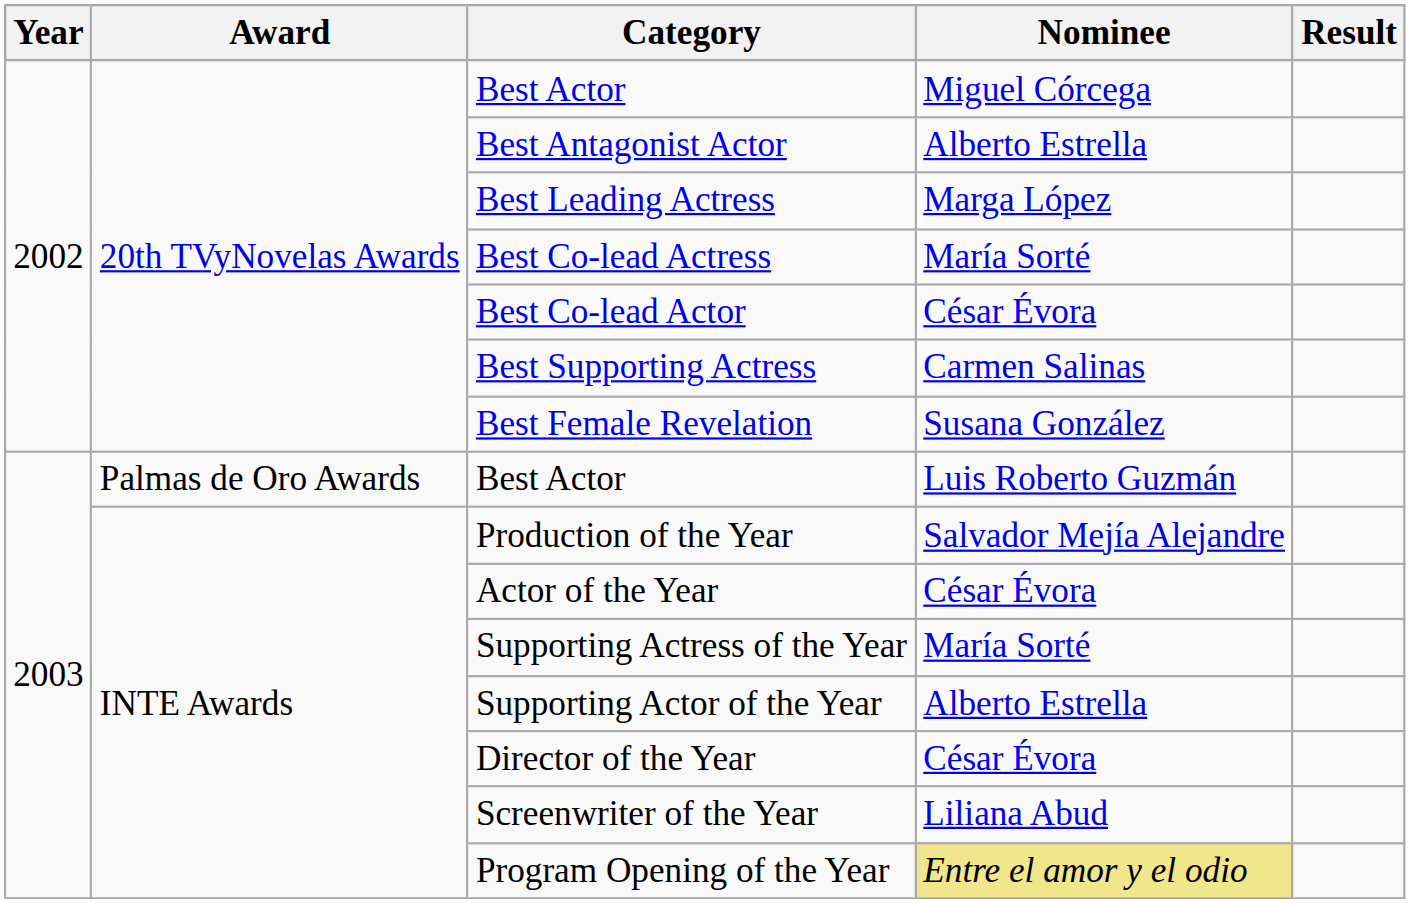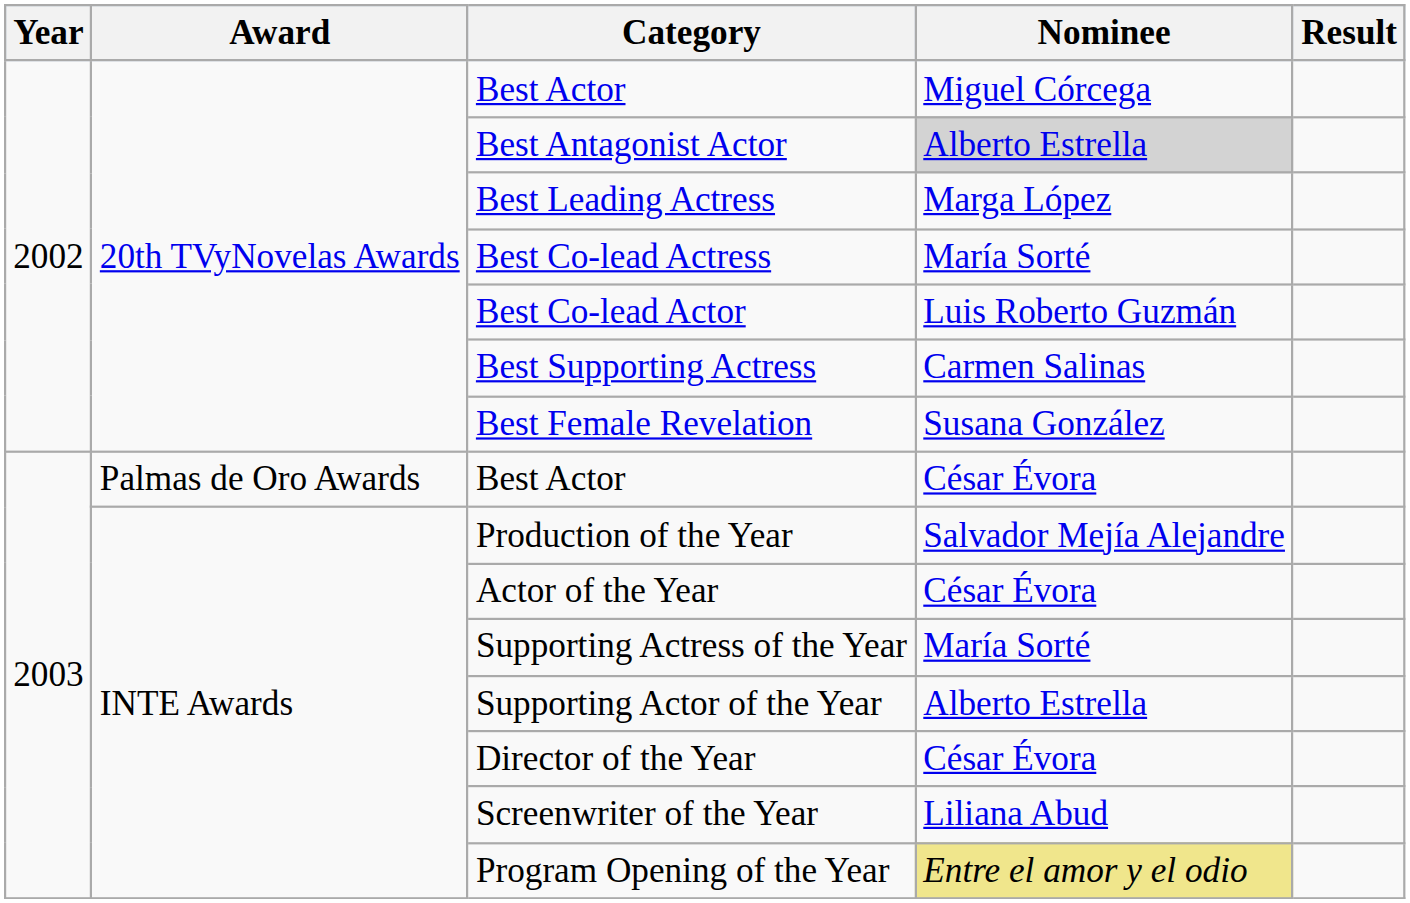(1035, 144) no background -> (1035, 144) lightgrey background
(1010, 311) César Évora -> (1080, 311) Luis Roberto Guzmán
(1080, 479) Luis Roberto Guzmán -> (1010, 479) César Évora
